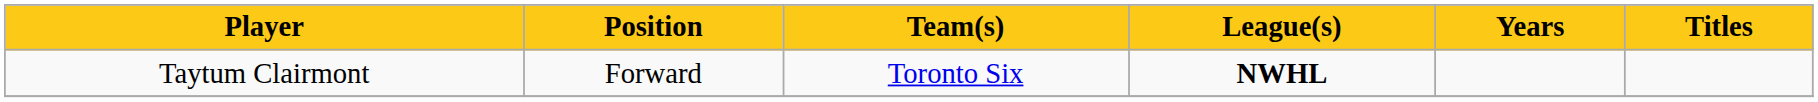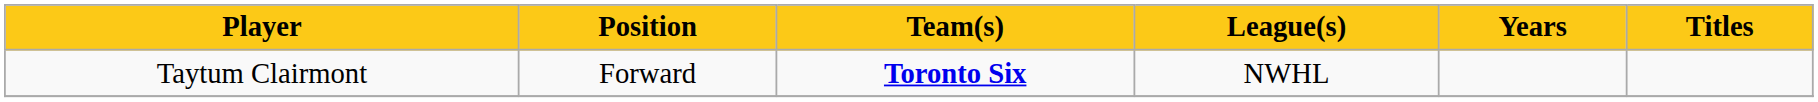(956, 72) normal -> (955, 72) bold
(1282, 72) bold -> (1286, 72) normal
